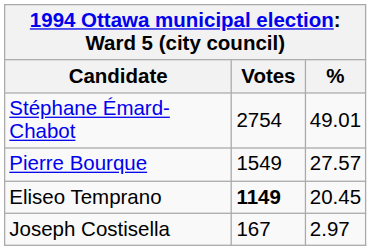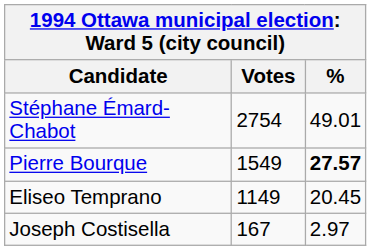(335, 164) normal -> (335, 164) bold
(259, 196) bold -> (258, 196) normal
